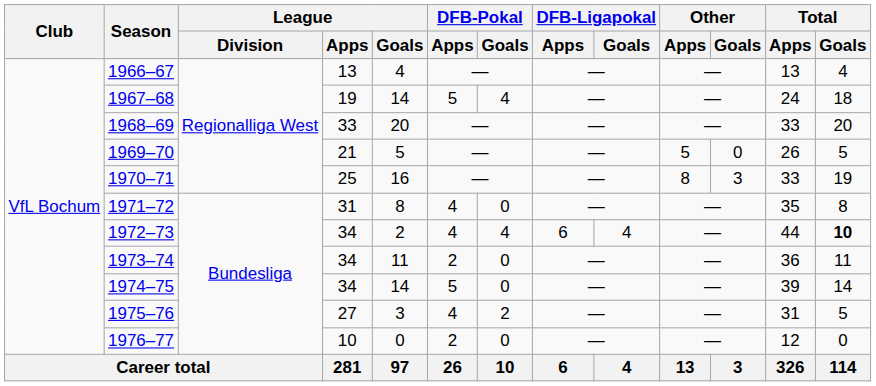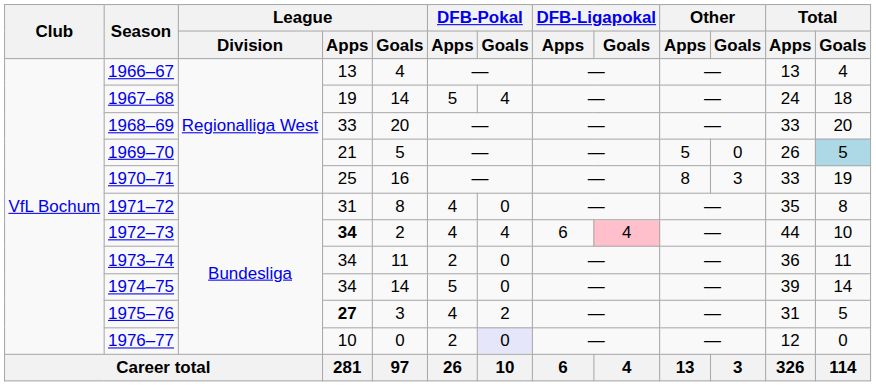(843, 152) no background -> (843, 152) lightblue background
(347, 233) normal -> (347, 233) bold
(627, 233) no background -> (627, 233) pink background
(843, 233) bold -> (843, 233) normal
(347, 313) normal -> (347, 313) bold
(505, 340) no background -> (505, 340) lavender background
